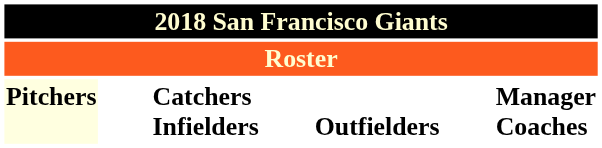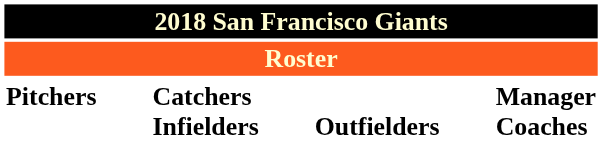(51, 95) lightyellow background -> (51, 95) no background
